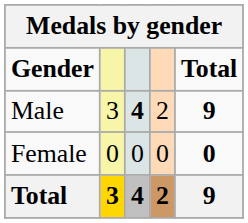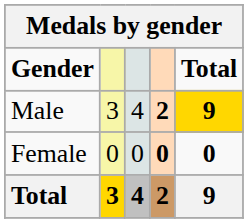(137, 111) bold -> (137, 111) normal
(162, 111) normal -> (162, 111) bold
(209, 111) no background -> (209, 111) gold background
(162, 153) normal -> (162, 153) bold
